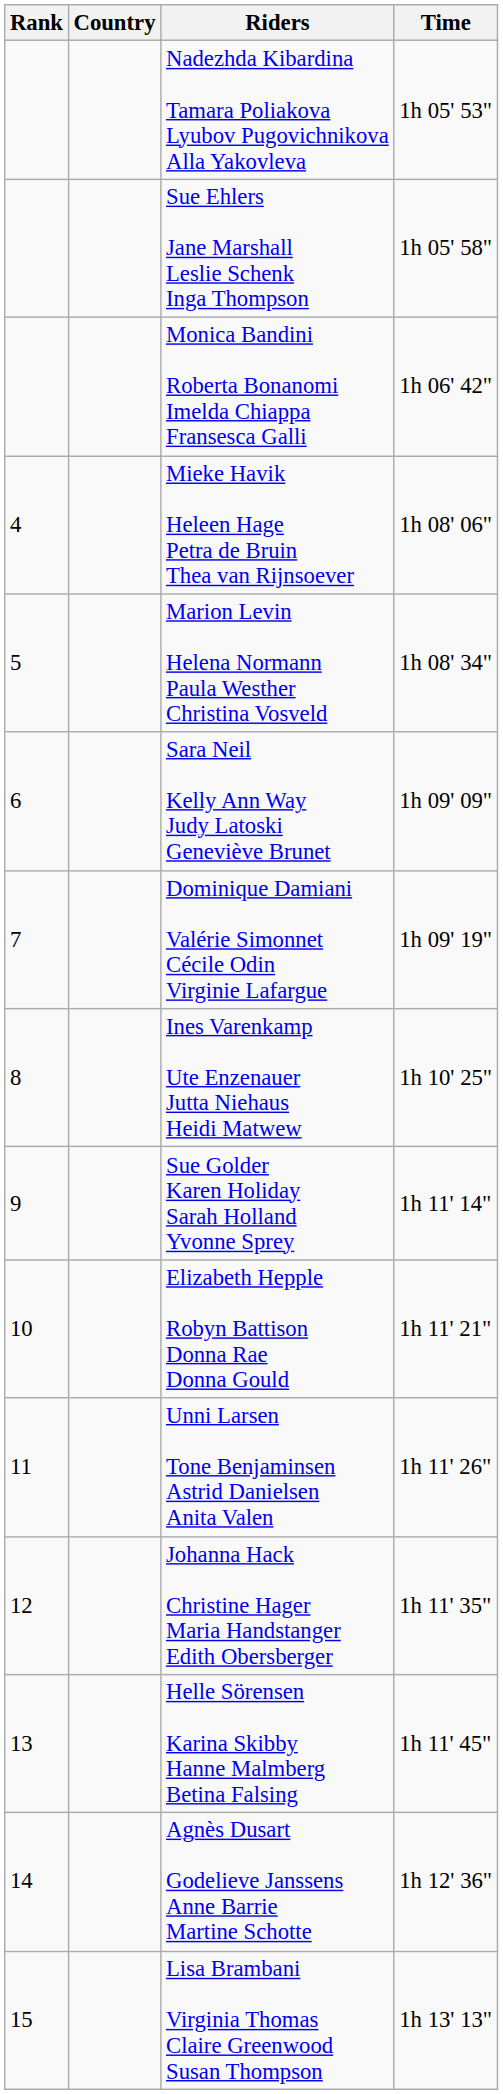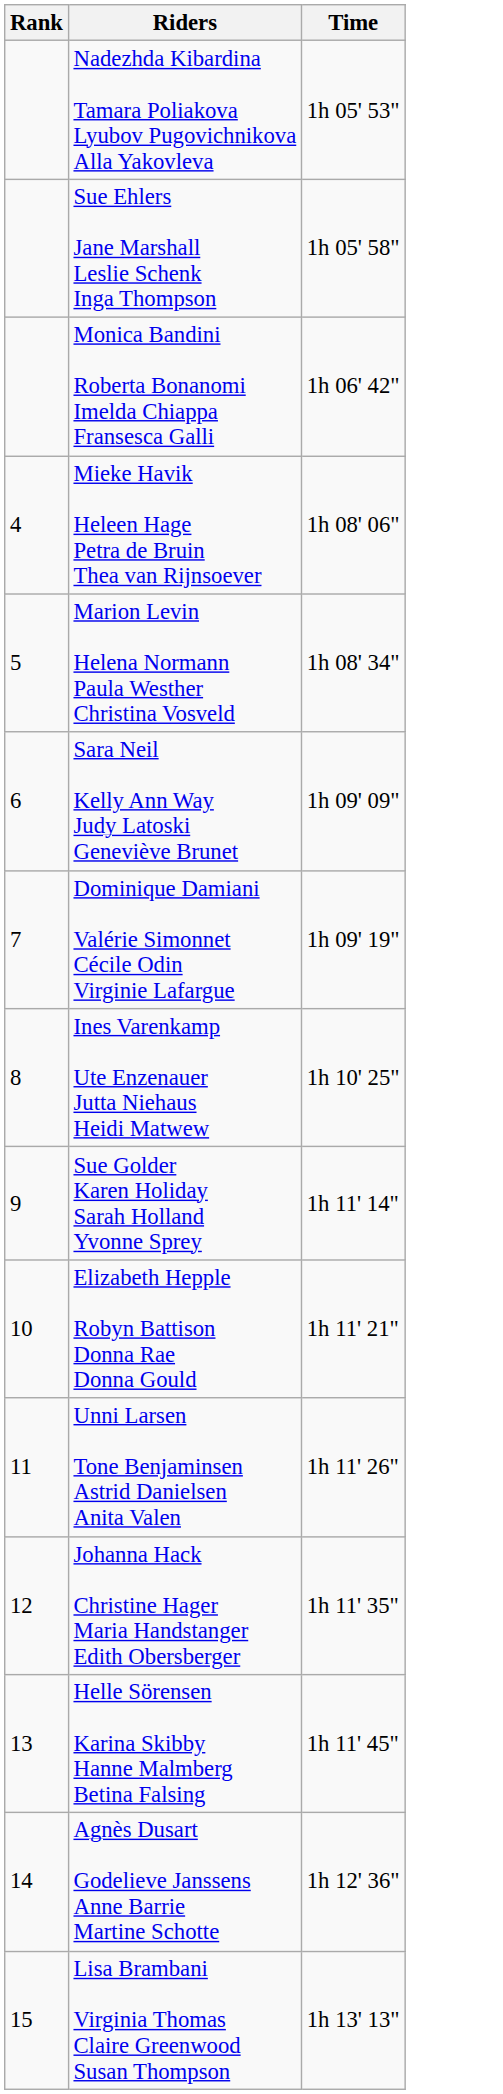- column: (114, 22)
